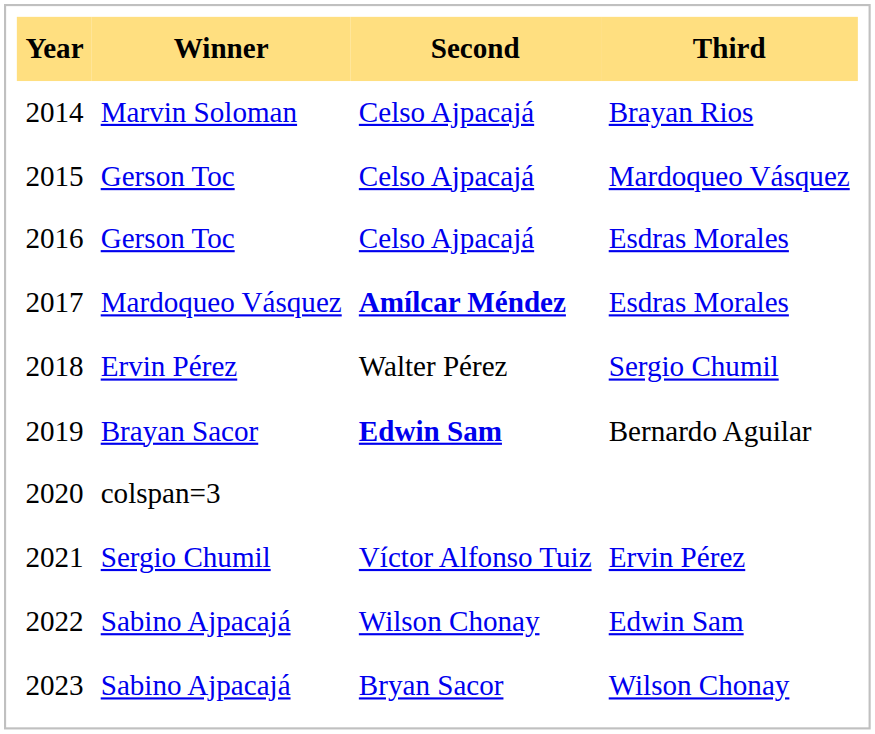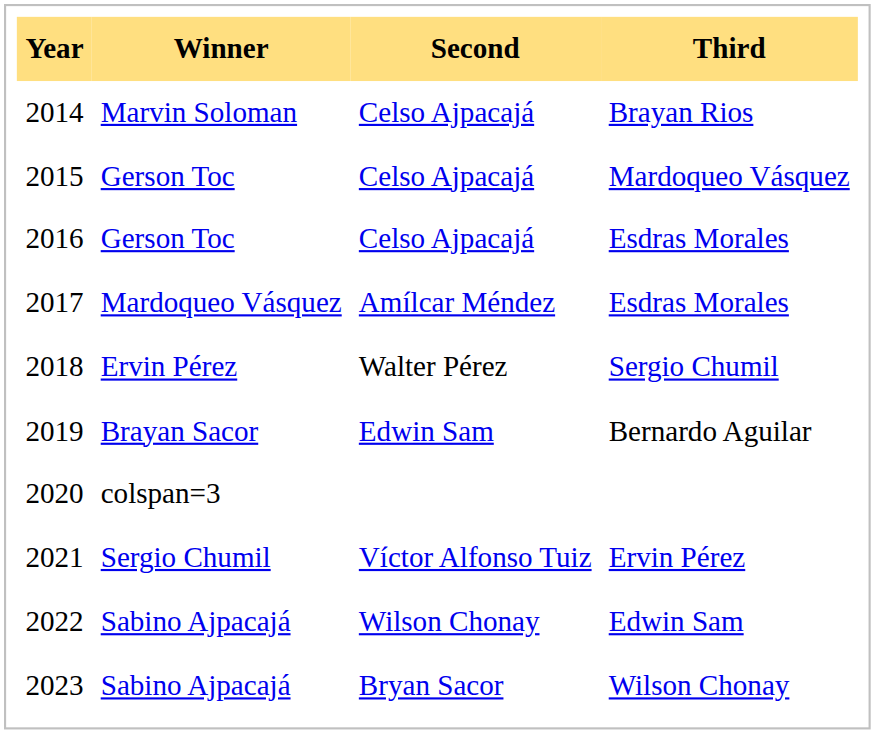(462, 303) bold -> (457, 303) normal
(430, 430) bold -> (426, 430) normal
